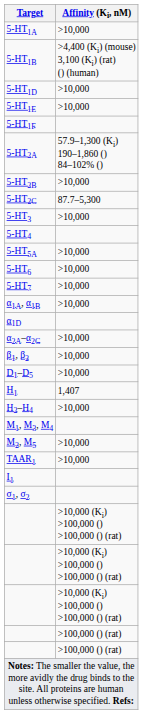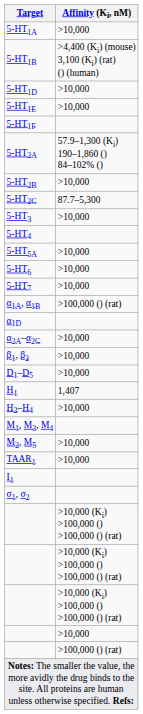(74, 304) >10,000 -> (90, 304) >100,000 () (rat)
(90, 634) >100,000 () (rat) -> (74, 634) >10,000
